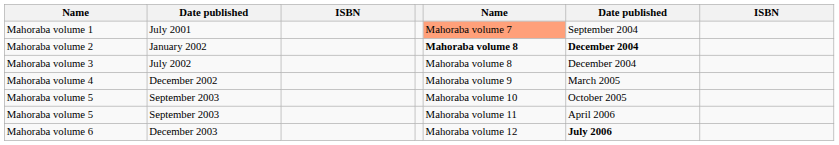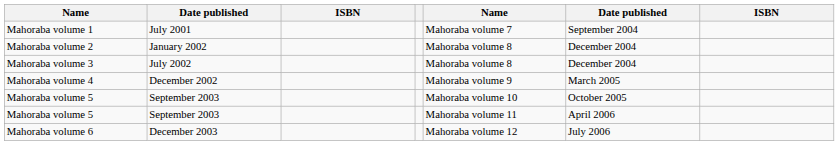(469, 30) lightsalmon background -> (469, 30) no background
(472, 47) bold -> (469, 47) normal
(603, 47) bold -> (602, 47) normal
(590, 132) bold -> (589, 132) normal
